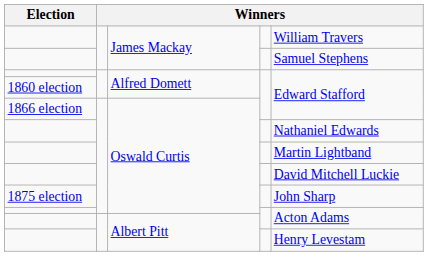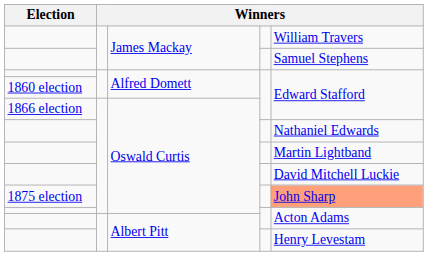(305, 196) no background -> (305, 196) lightsalmon background
